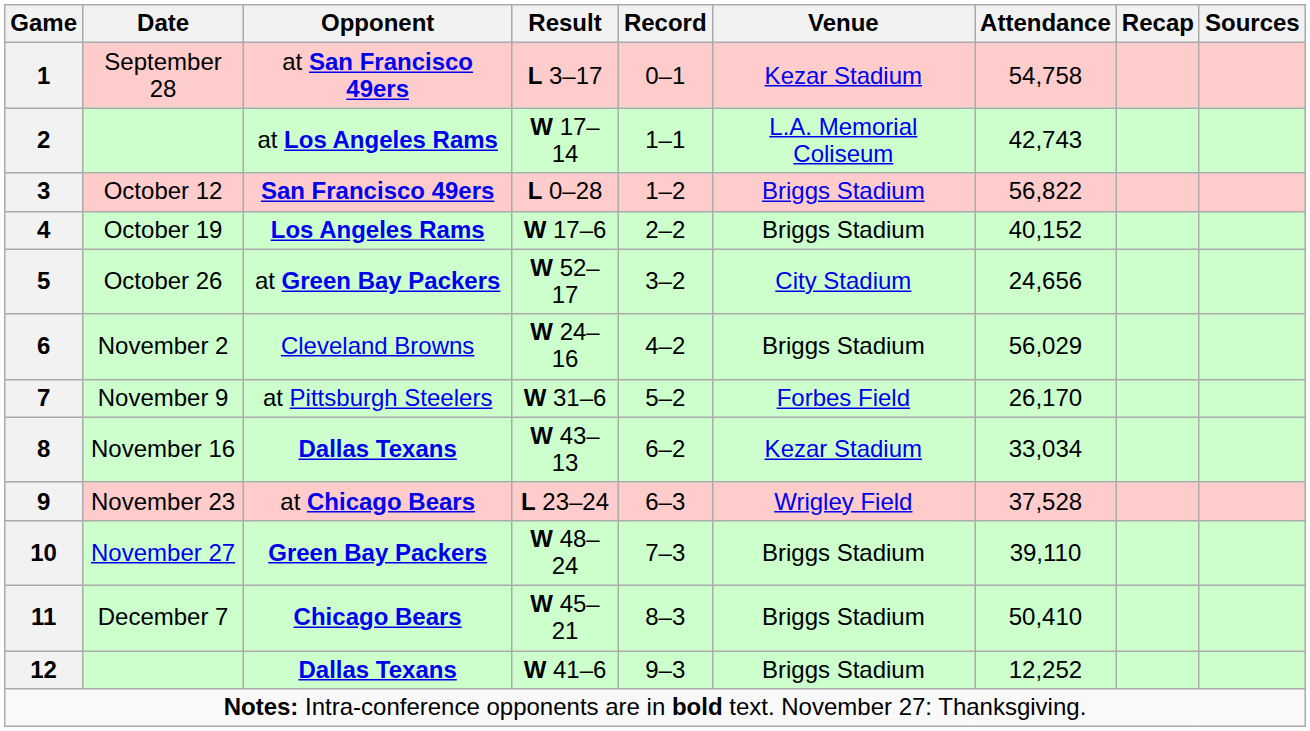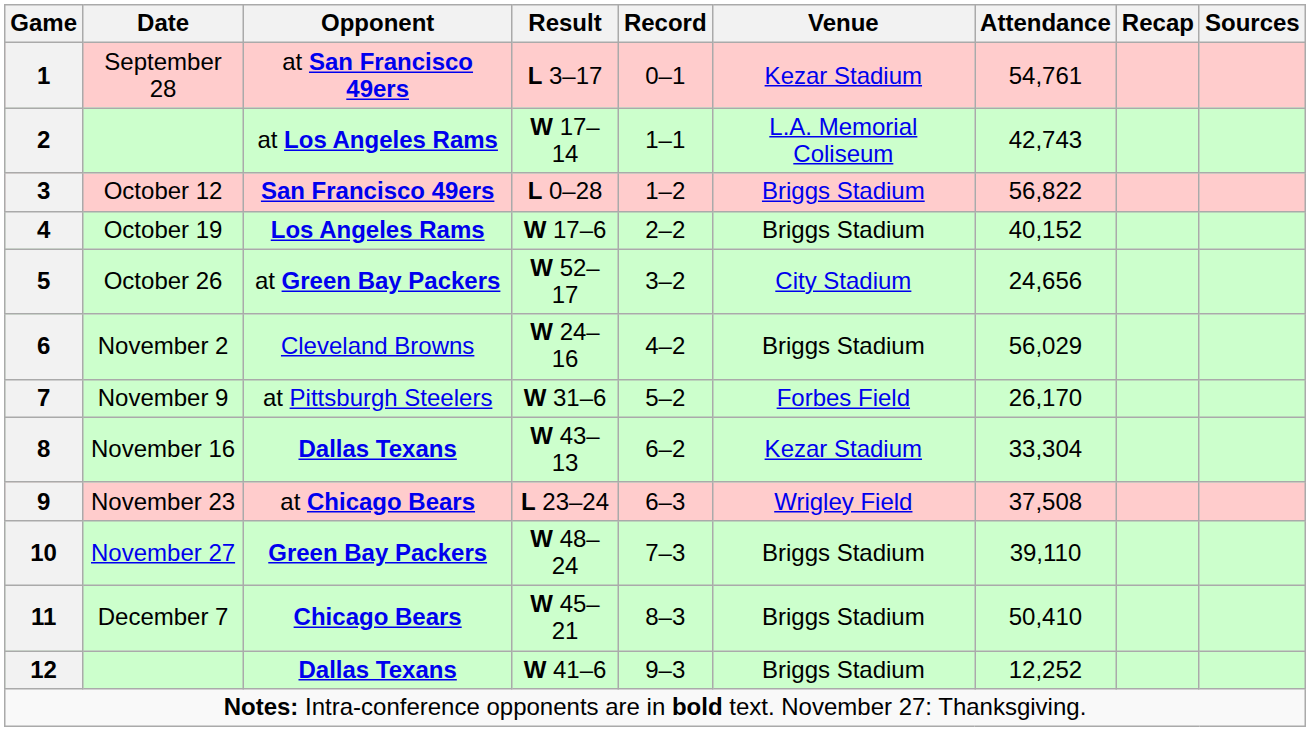(1045, 75) 54,758 -> (1045, 75) 54,761
(1045, 449) 33,034 -> (1045, 449) 33,304
(1045, 501) 37,528 -> (1045, 501) 37,508
